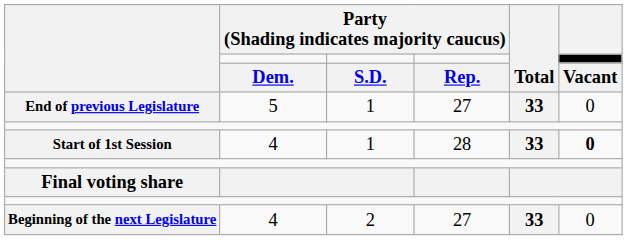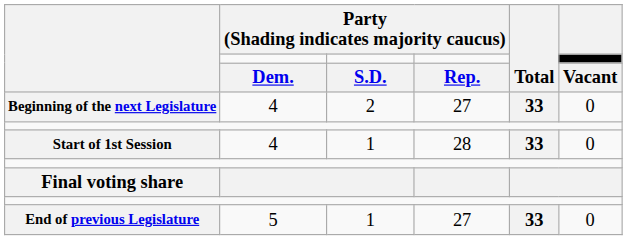rows swapped: (112, 106) <-> (112, 219)
(590, 144) bold -> (590, 144) normal
